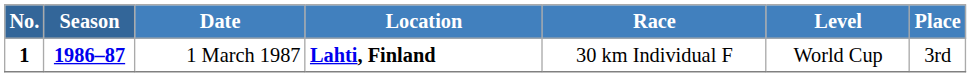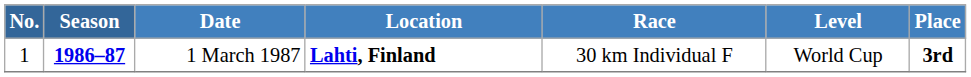(24, 55) bold -> (24, 55) normal
(938, 55) normal -> (938, 55) bold
